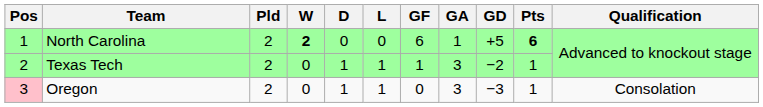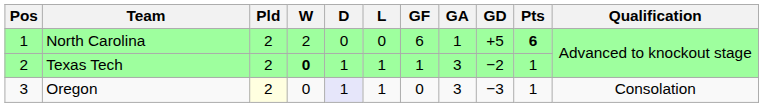(306, 41) bold -> (306, 41) normal
(306, 65) normal -> (306, 65) bold
(24, 89) pink background -> (24, 89) no background
(268, 89) no background -> (268, 89) lightyellow background
(344, 89) no background -> (344, 89) lavender background
